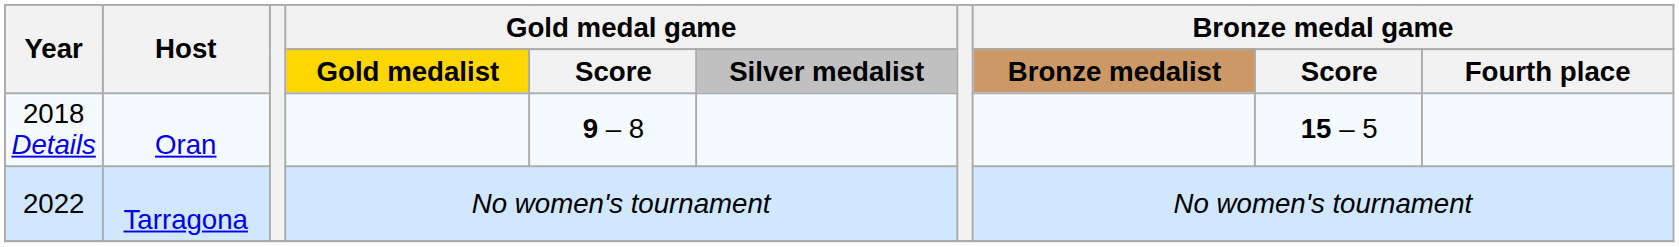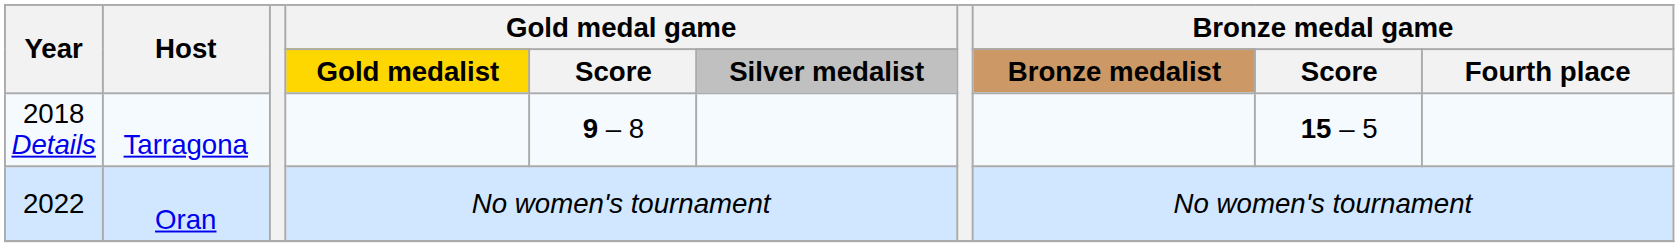(186, 145) Oran -> (186, 145) Tarragona
(186, 220) Tarragona -> (186, 220) Oran
